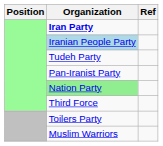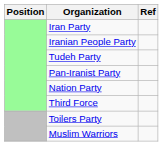(71, 27) bold -> (70, 27) normal
(92, 42) lightblue background -> (92, 42) no background
(75, 88) lightgreen background -> (75, 88) no background
